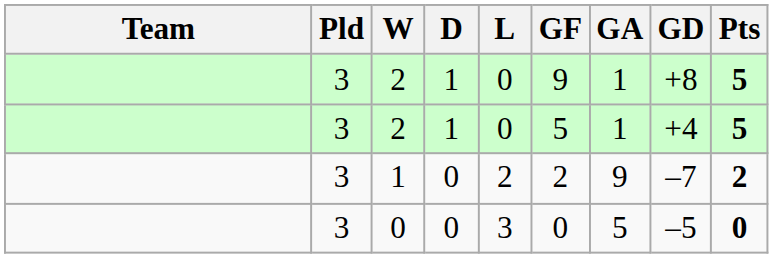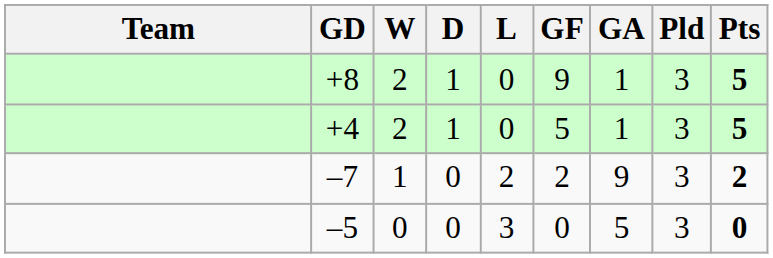columns swapped: (342, 29) <-> (681, 29)
